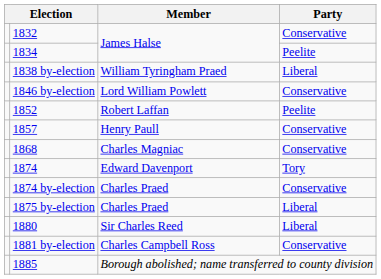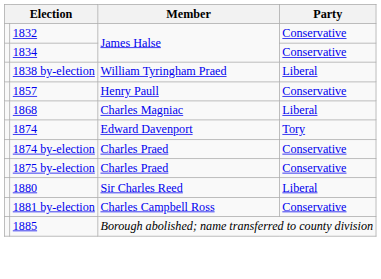(299, 52) Peelite -> (314, 52) Conservative
- row: (54, 91)
- row: (25, 110)
(314, 149) Conservative -> (300, 110) Liberal
(300, 206) Liberal -> (314, 168) Conservative
